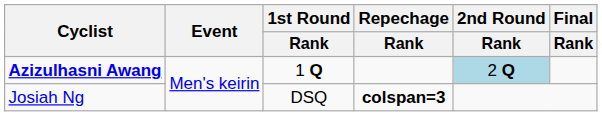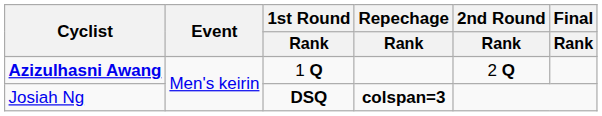(501, 71) lightblue background -> (501, 71) no background
(309, 97) normal -> (309, 97) bold
